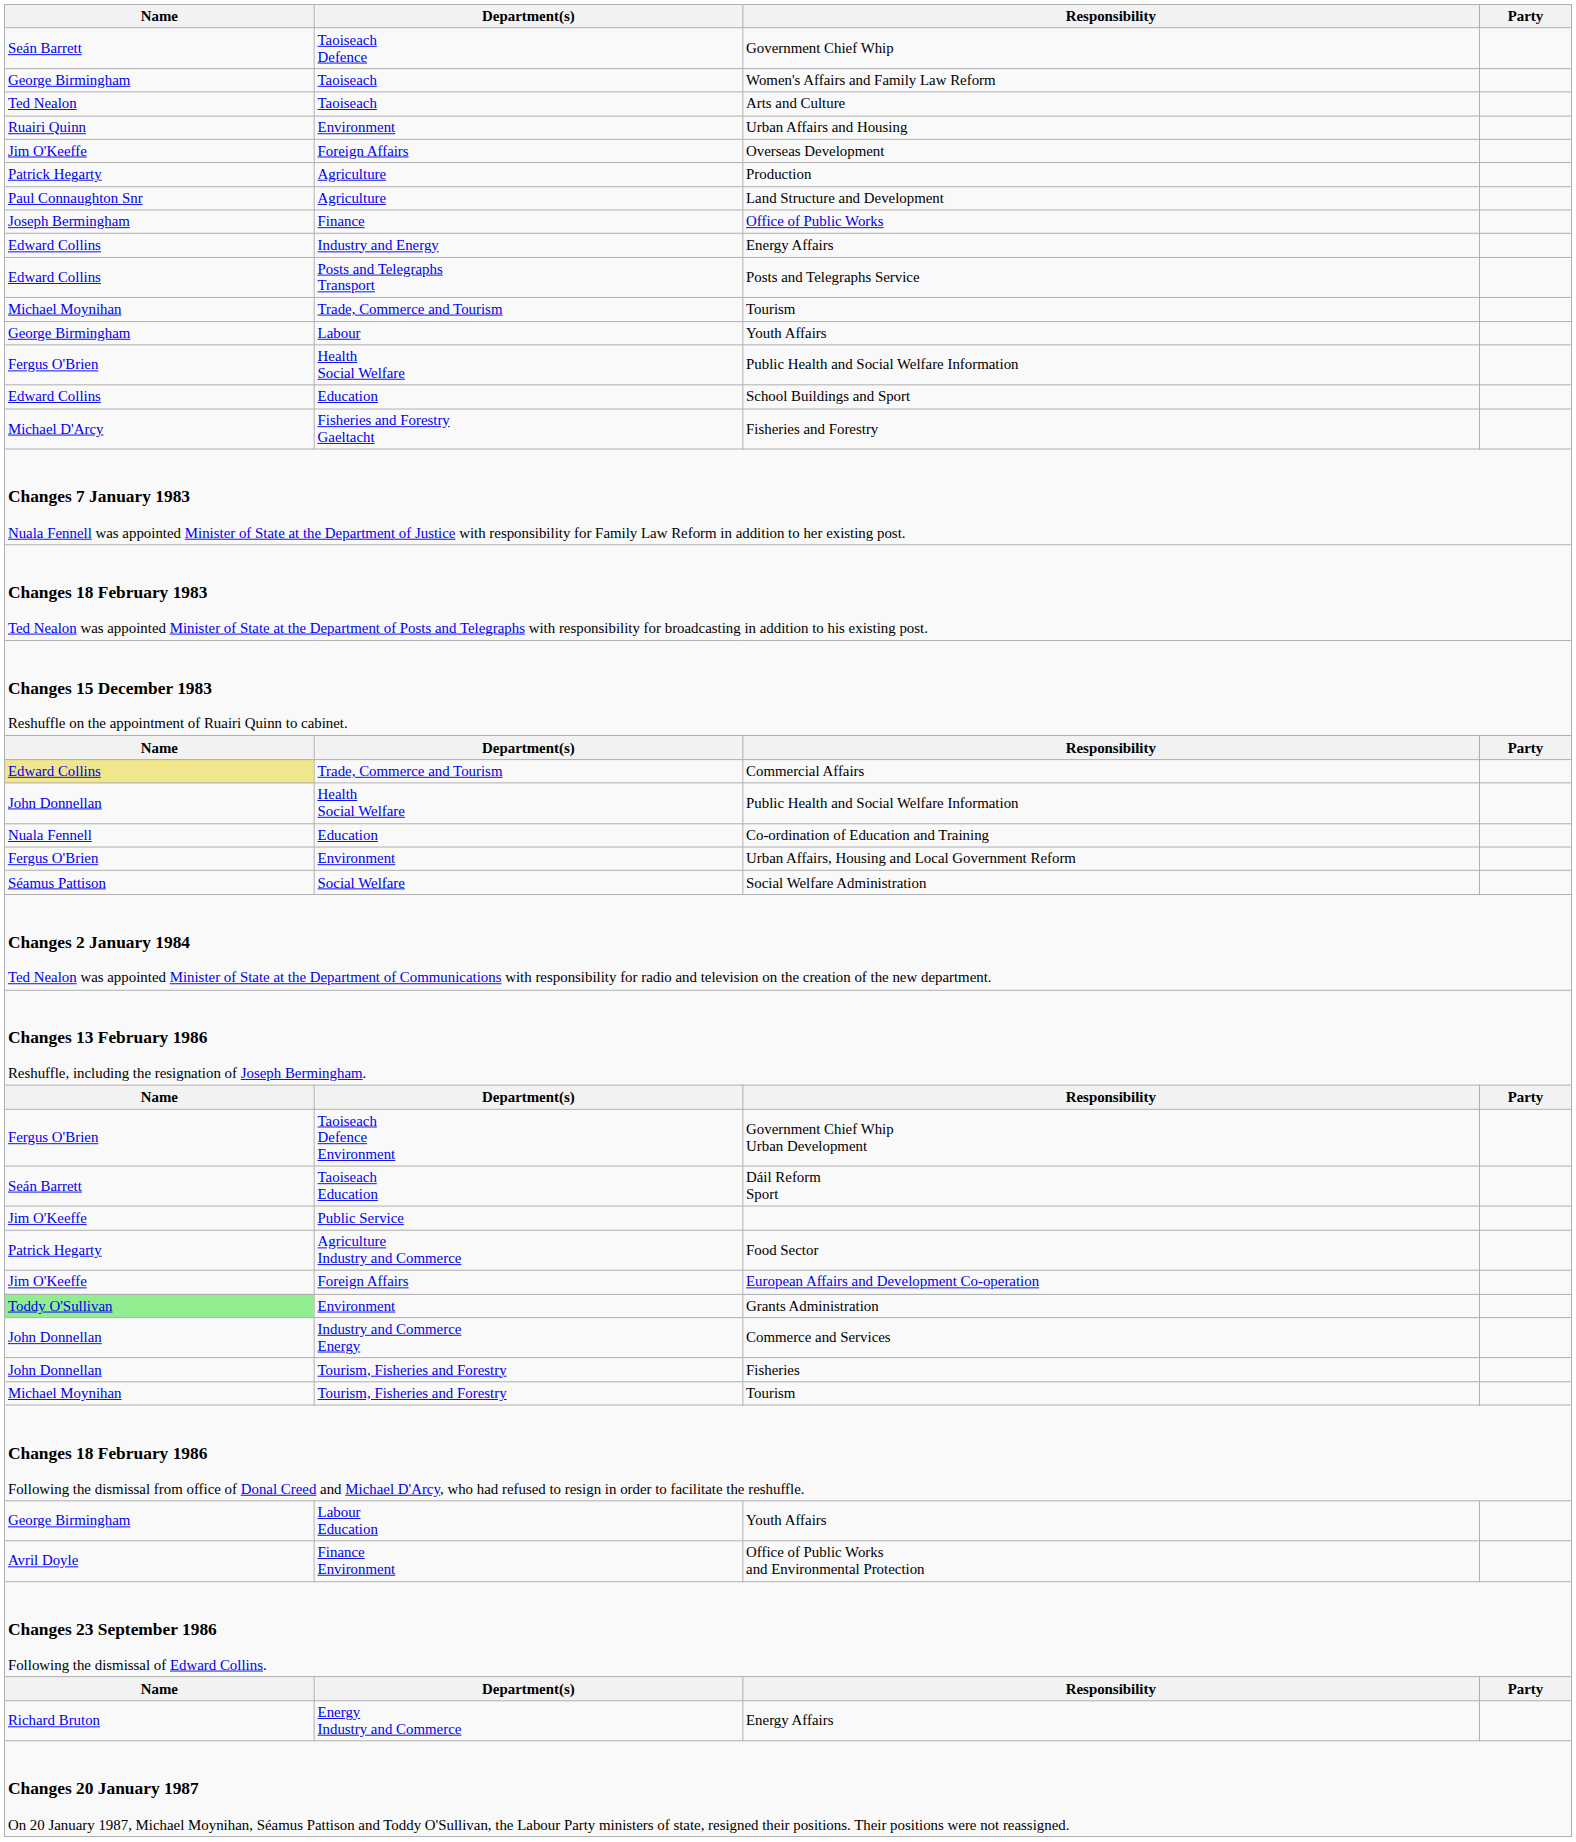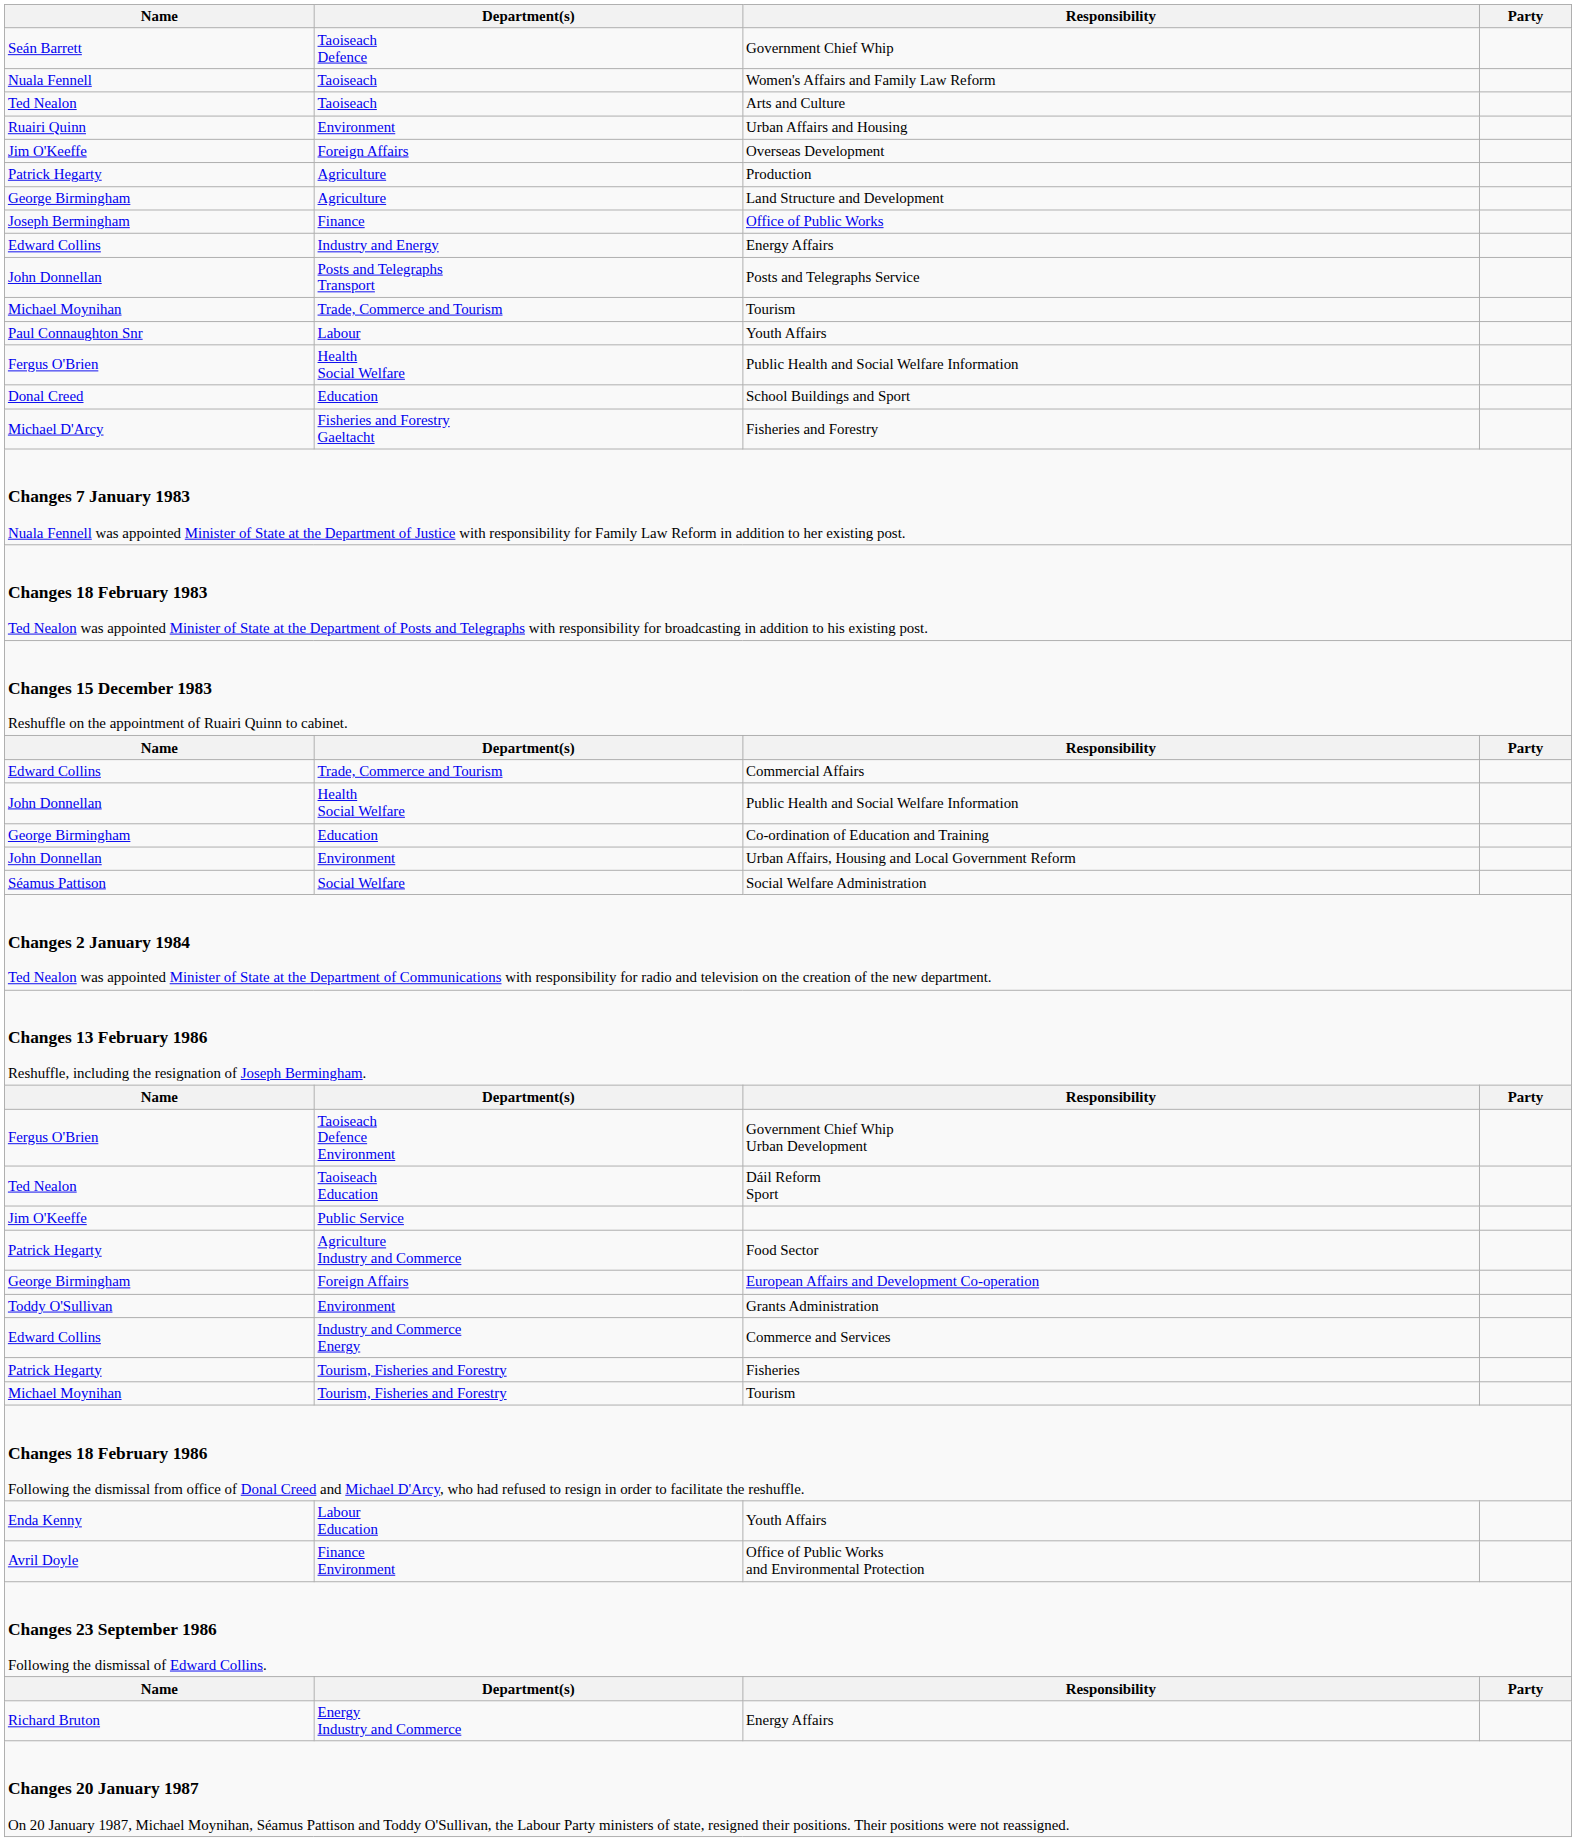(69, 80) George Birmingham -> (50, 80) Nuala Fennell
(75, 198) Paul Connaughton Snr -> (69, 198) George Birmingham
(54, 277) Edward Collins -> (55, 277) John Donnellan
(69, 332) George Birmingham -> (75, 332) Paul Connaughton Snr
(54, 396) Edward Collins -> (46, 396) Donal Creed
(54, 771) khaki background -> (54, 771) no background
(50, 835) Nuala Fennell -> (69, 835) George Birmingham
(53, 858) Fergus O'Brien -> (55, 858) John Donnellan
(45, 1186) Seán Barrett -> (42, 1186) Ted Nealon
(47, 1282) Jim O'Keeffe -> (69, 1282) George Birmingham
(60, 1305) lightgreen background -> (60, 1305) no background
(55, 1337) John Donnellan -> (54, 1337) Edward Collins
(55, 1369) John Donnellan -> (55, 1369) Patrick Hegarty
(69, 1520) George Birmingham -> (45, 1520) Enda Kenny
